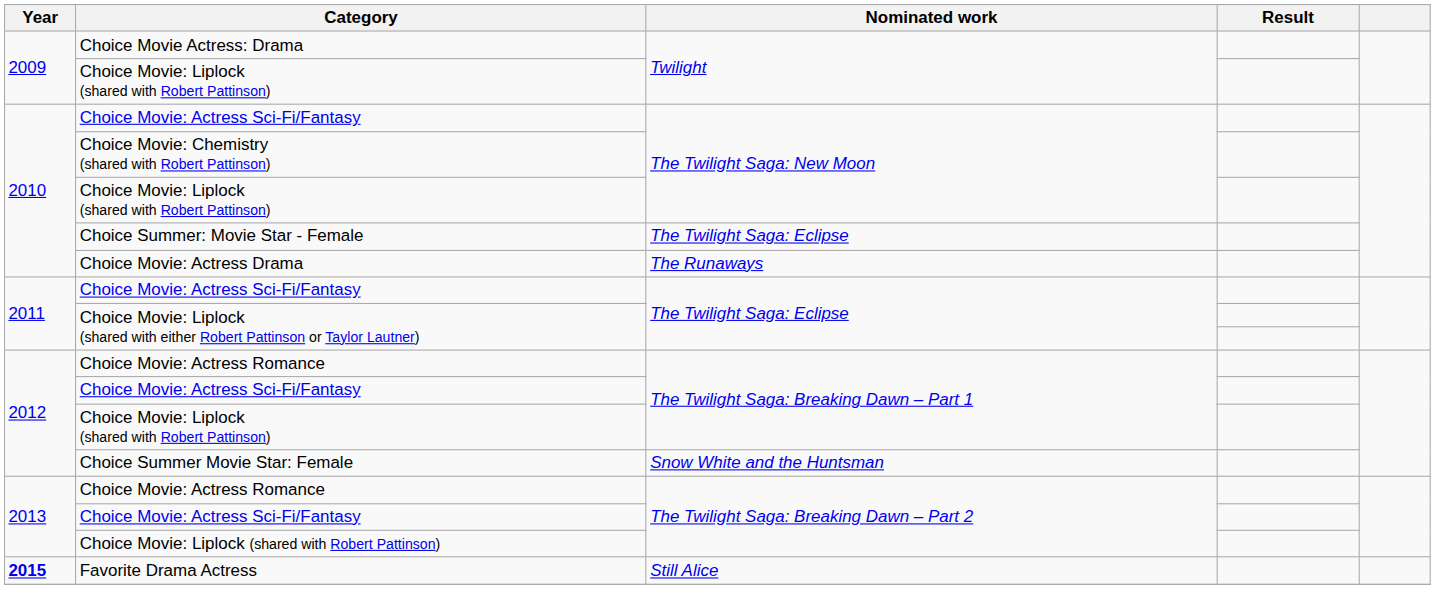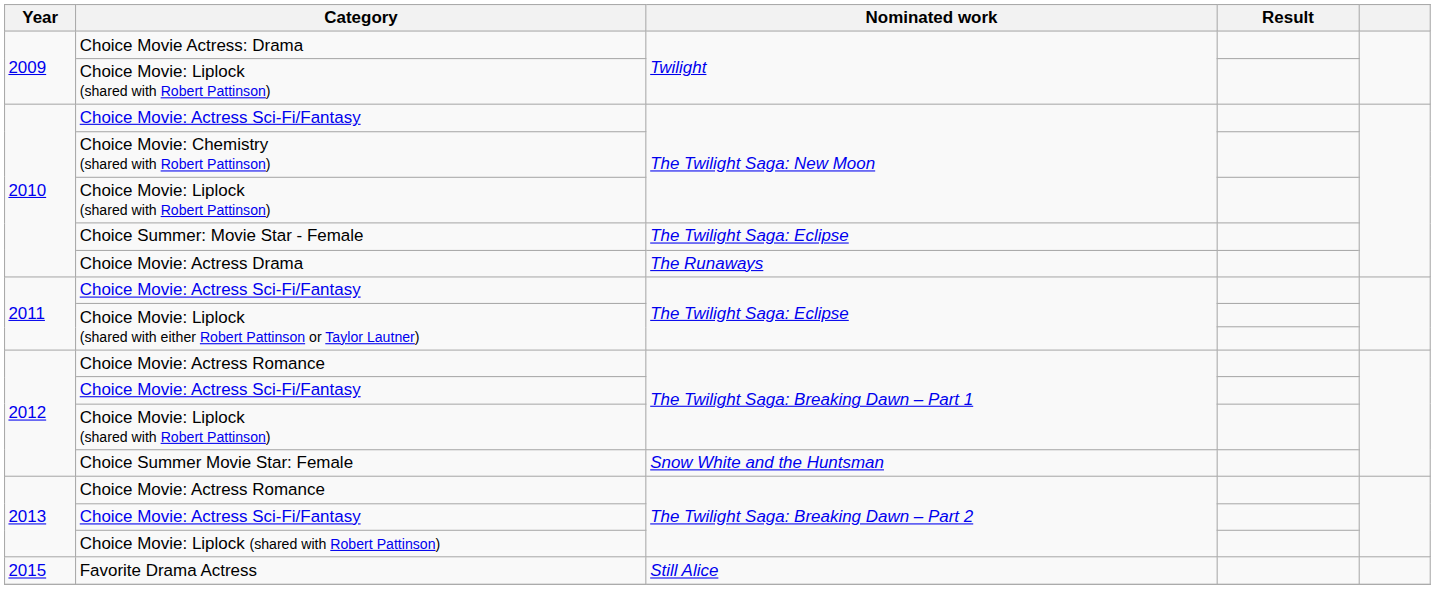(27, 570) bold -> (27, 570) normal
